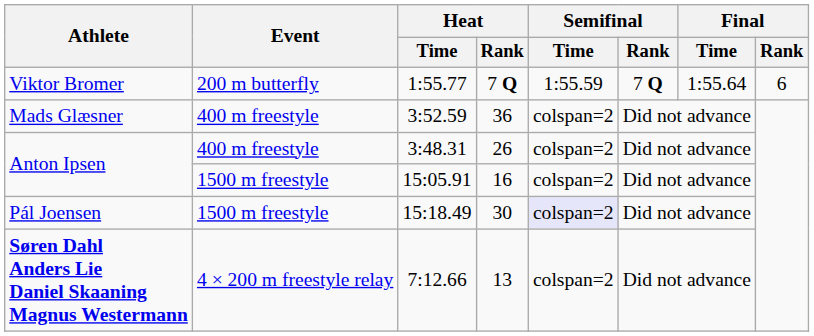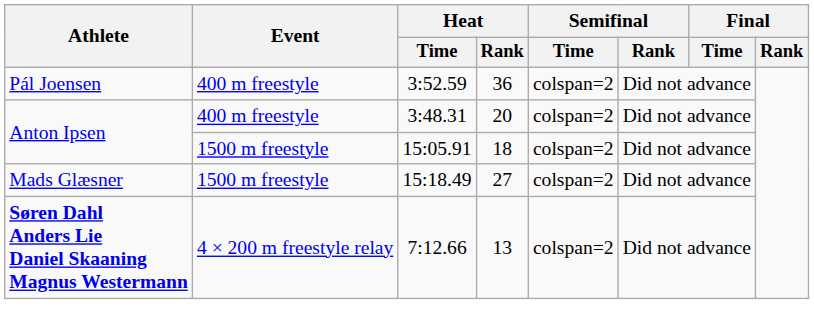- row: (437, 83)
(66, 116) Mads Glæsner -> (55, 83) Pál Joensen
(502, 148) 26 -> (502, 116) 20
(502, 180) 16 -> (502, 148) 18
(55, 213) Pál Joensen -> (66, 180) Mads Glæsner
(502, 213) 30 -> (502, 180) 27
(573, 213) lavender background -> (573, 180) no background
